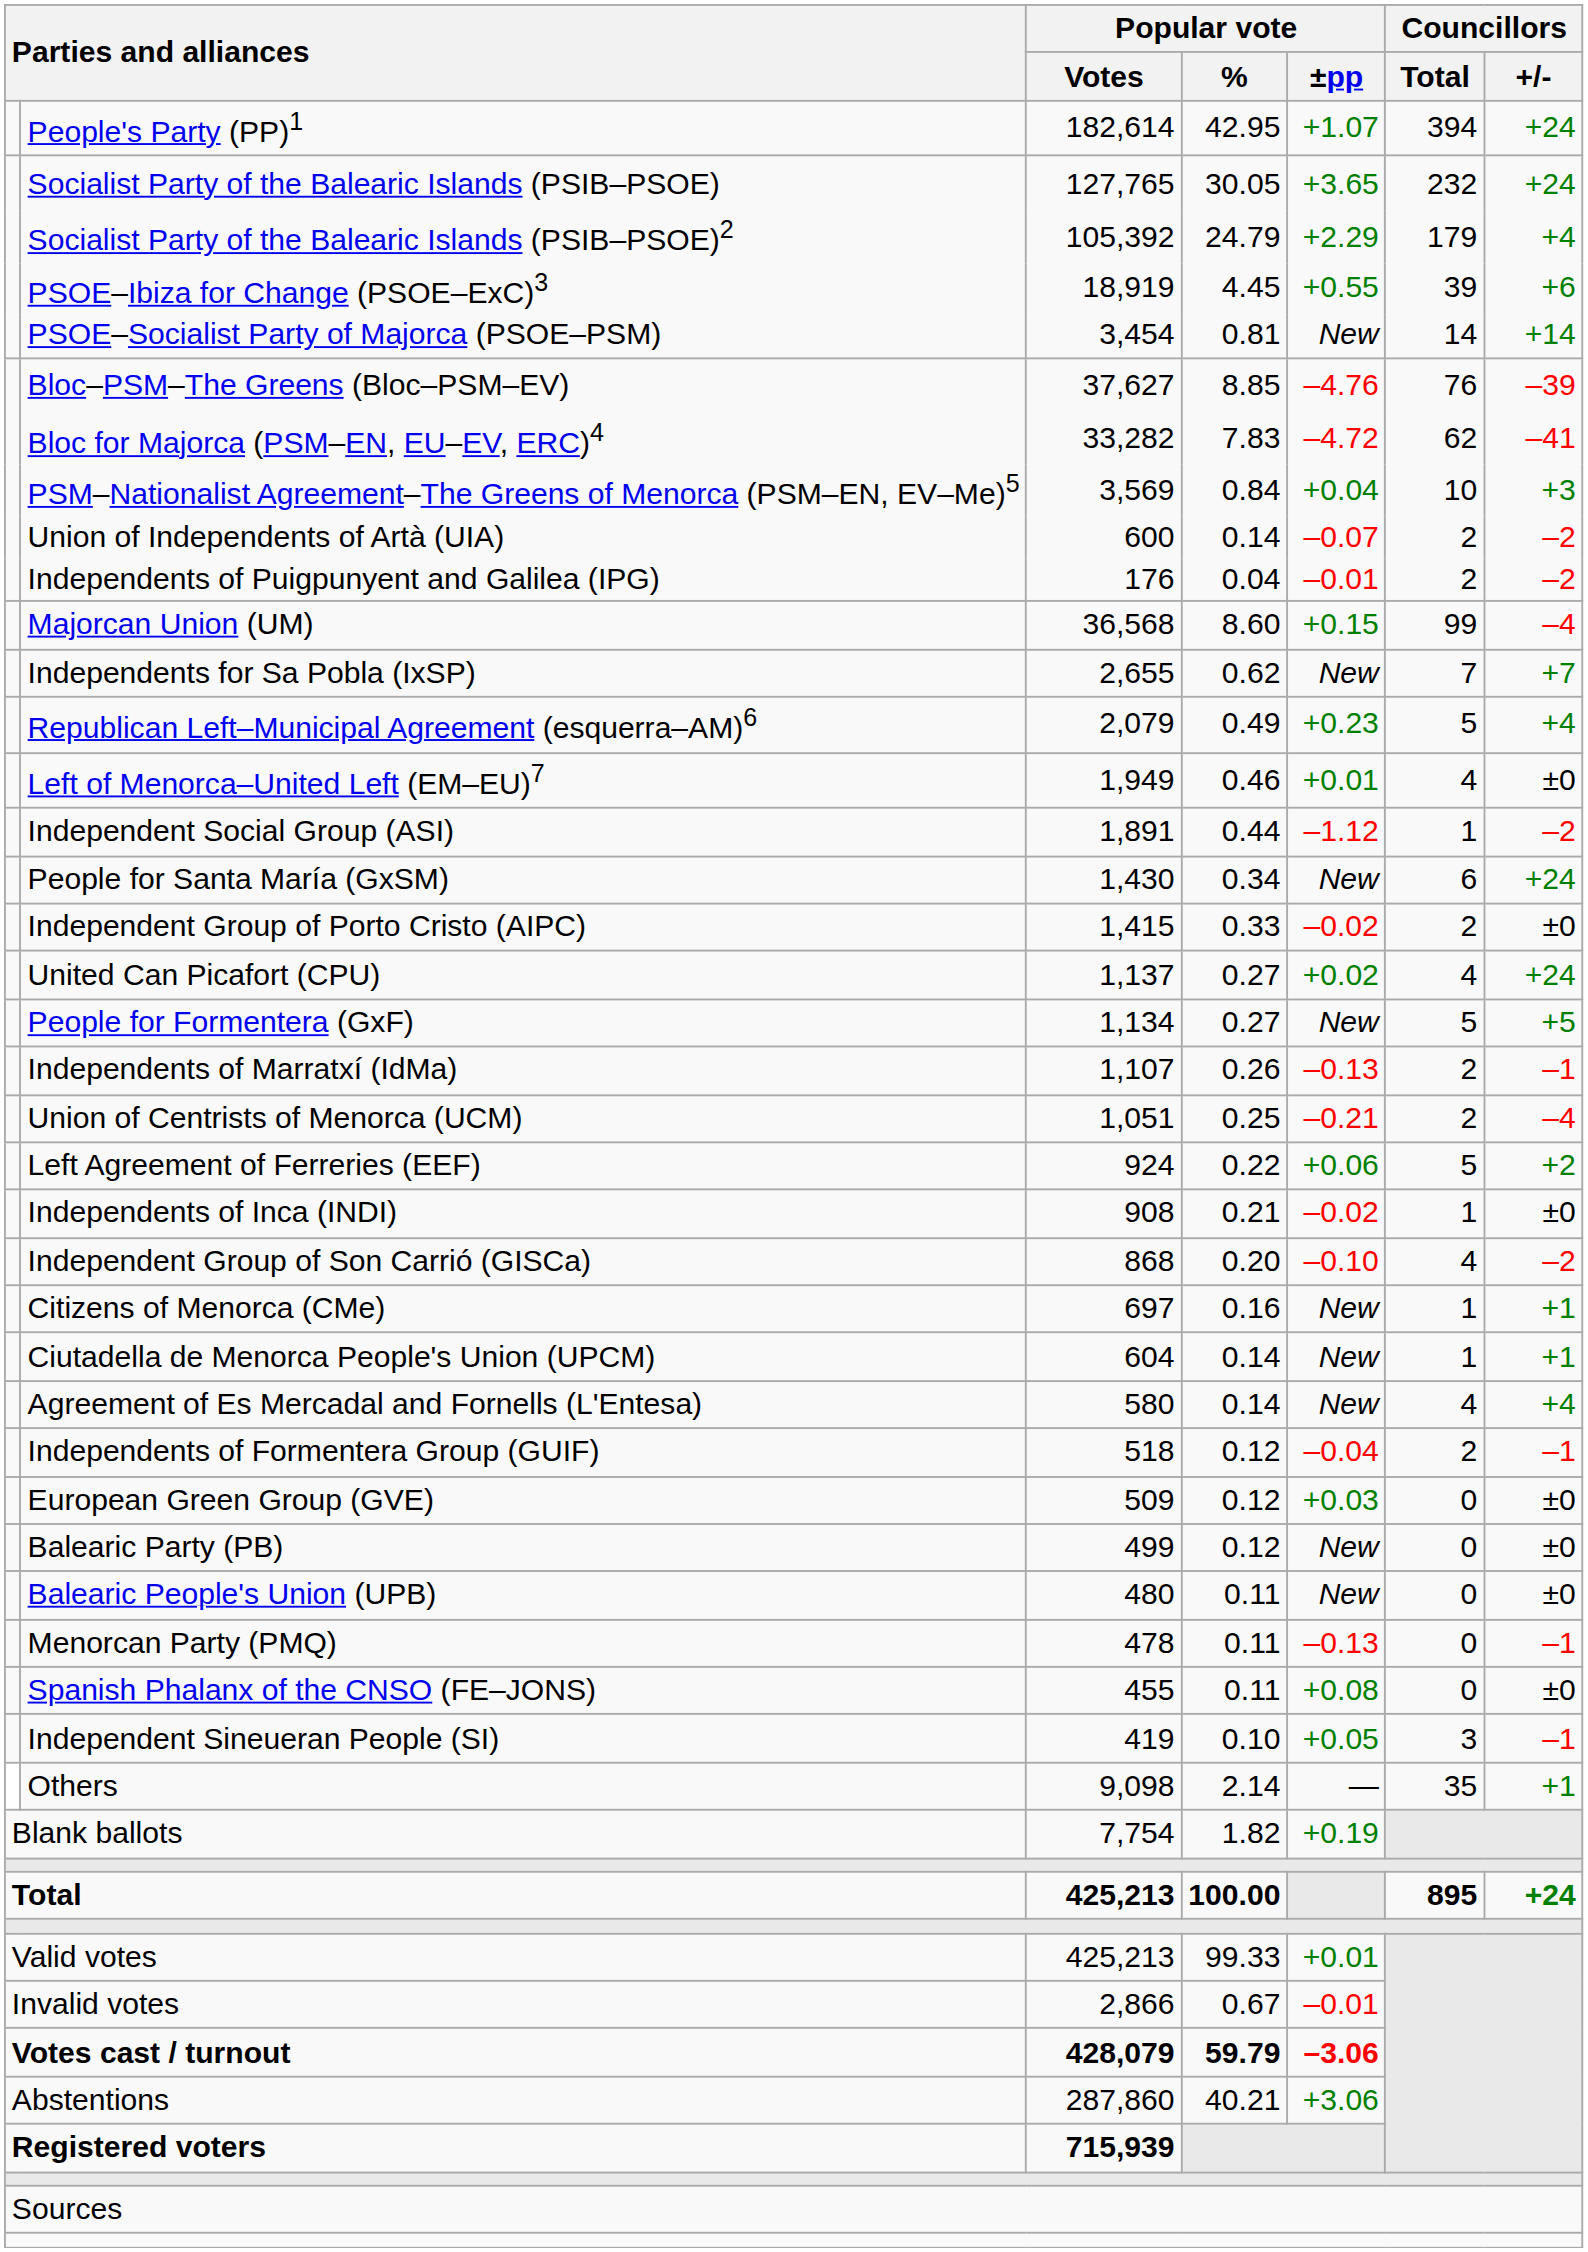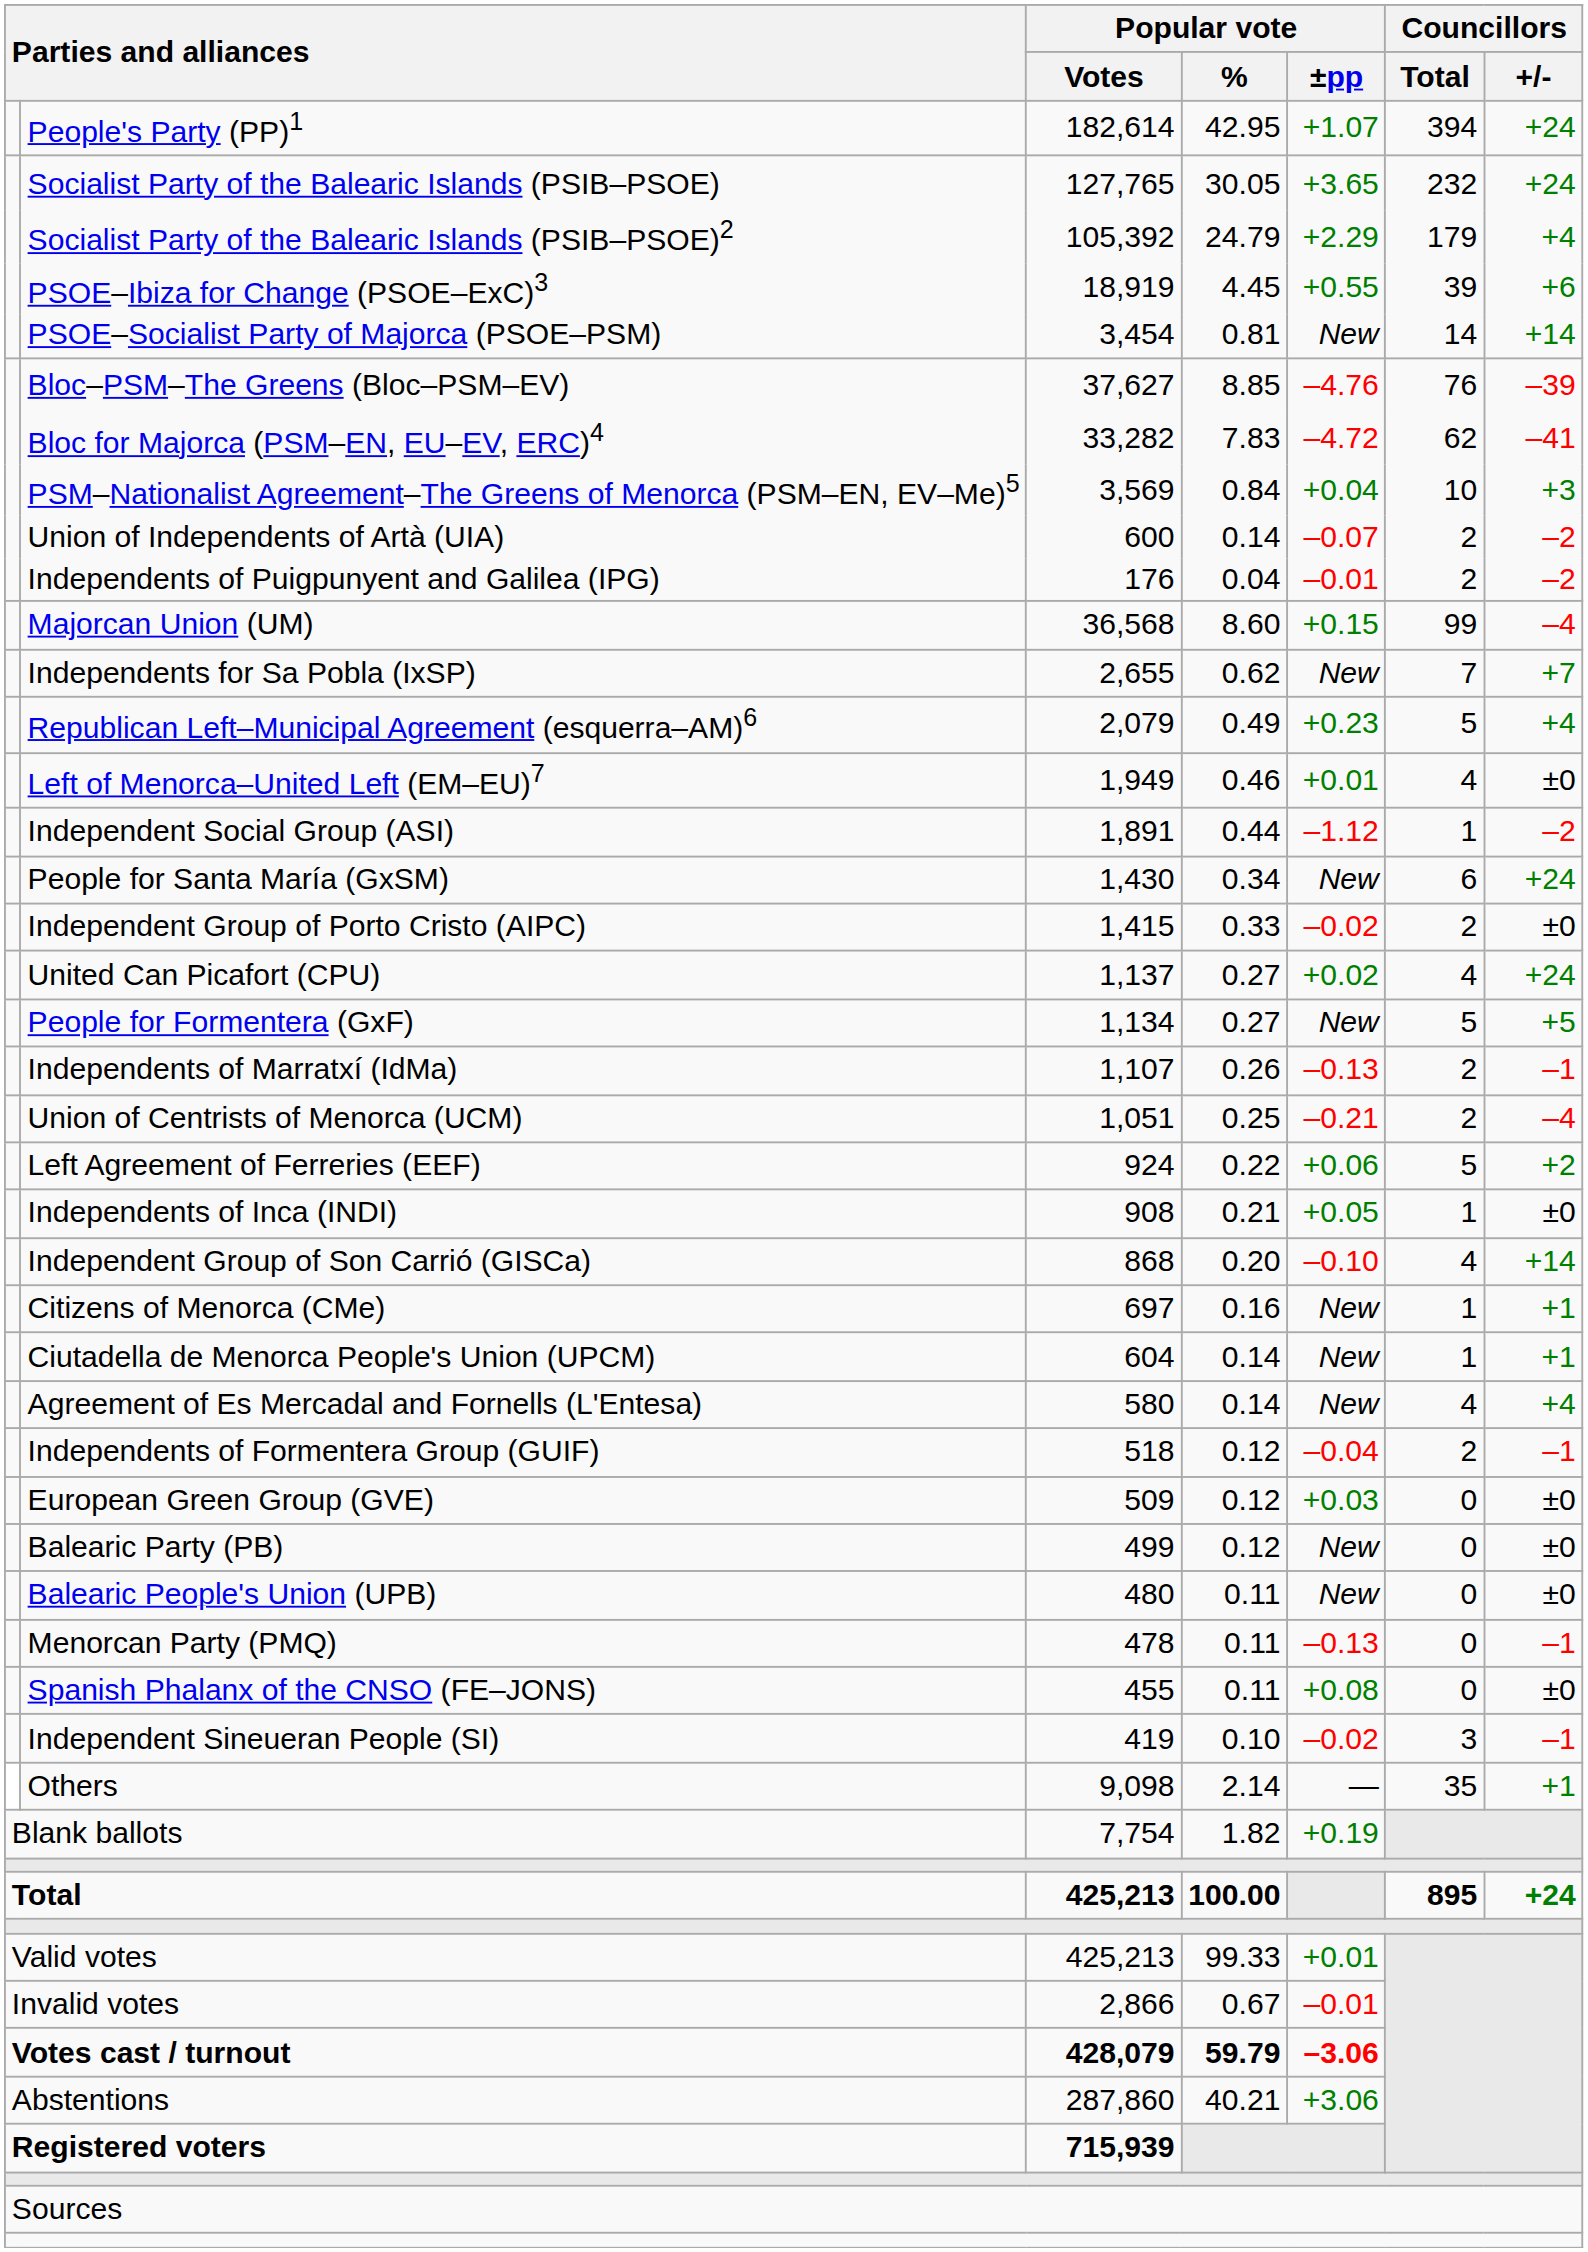(1341, 1213) –0.02 -> (1341, 1213) +0.05
(1559, 1261) –2 -> (1550, 1261) +14
(1341, 1738) +0.05 -> (1341, 1738) –0.02
